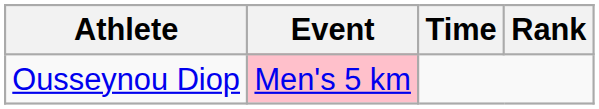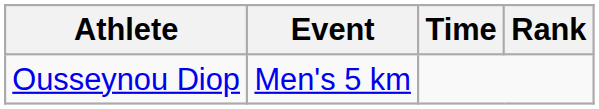(333, 78) pink background -> (333, 78) no background
